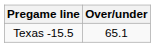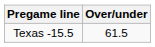(116, 32) 65.1 -> (116, 32) 61.5
